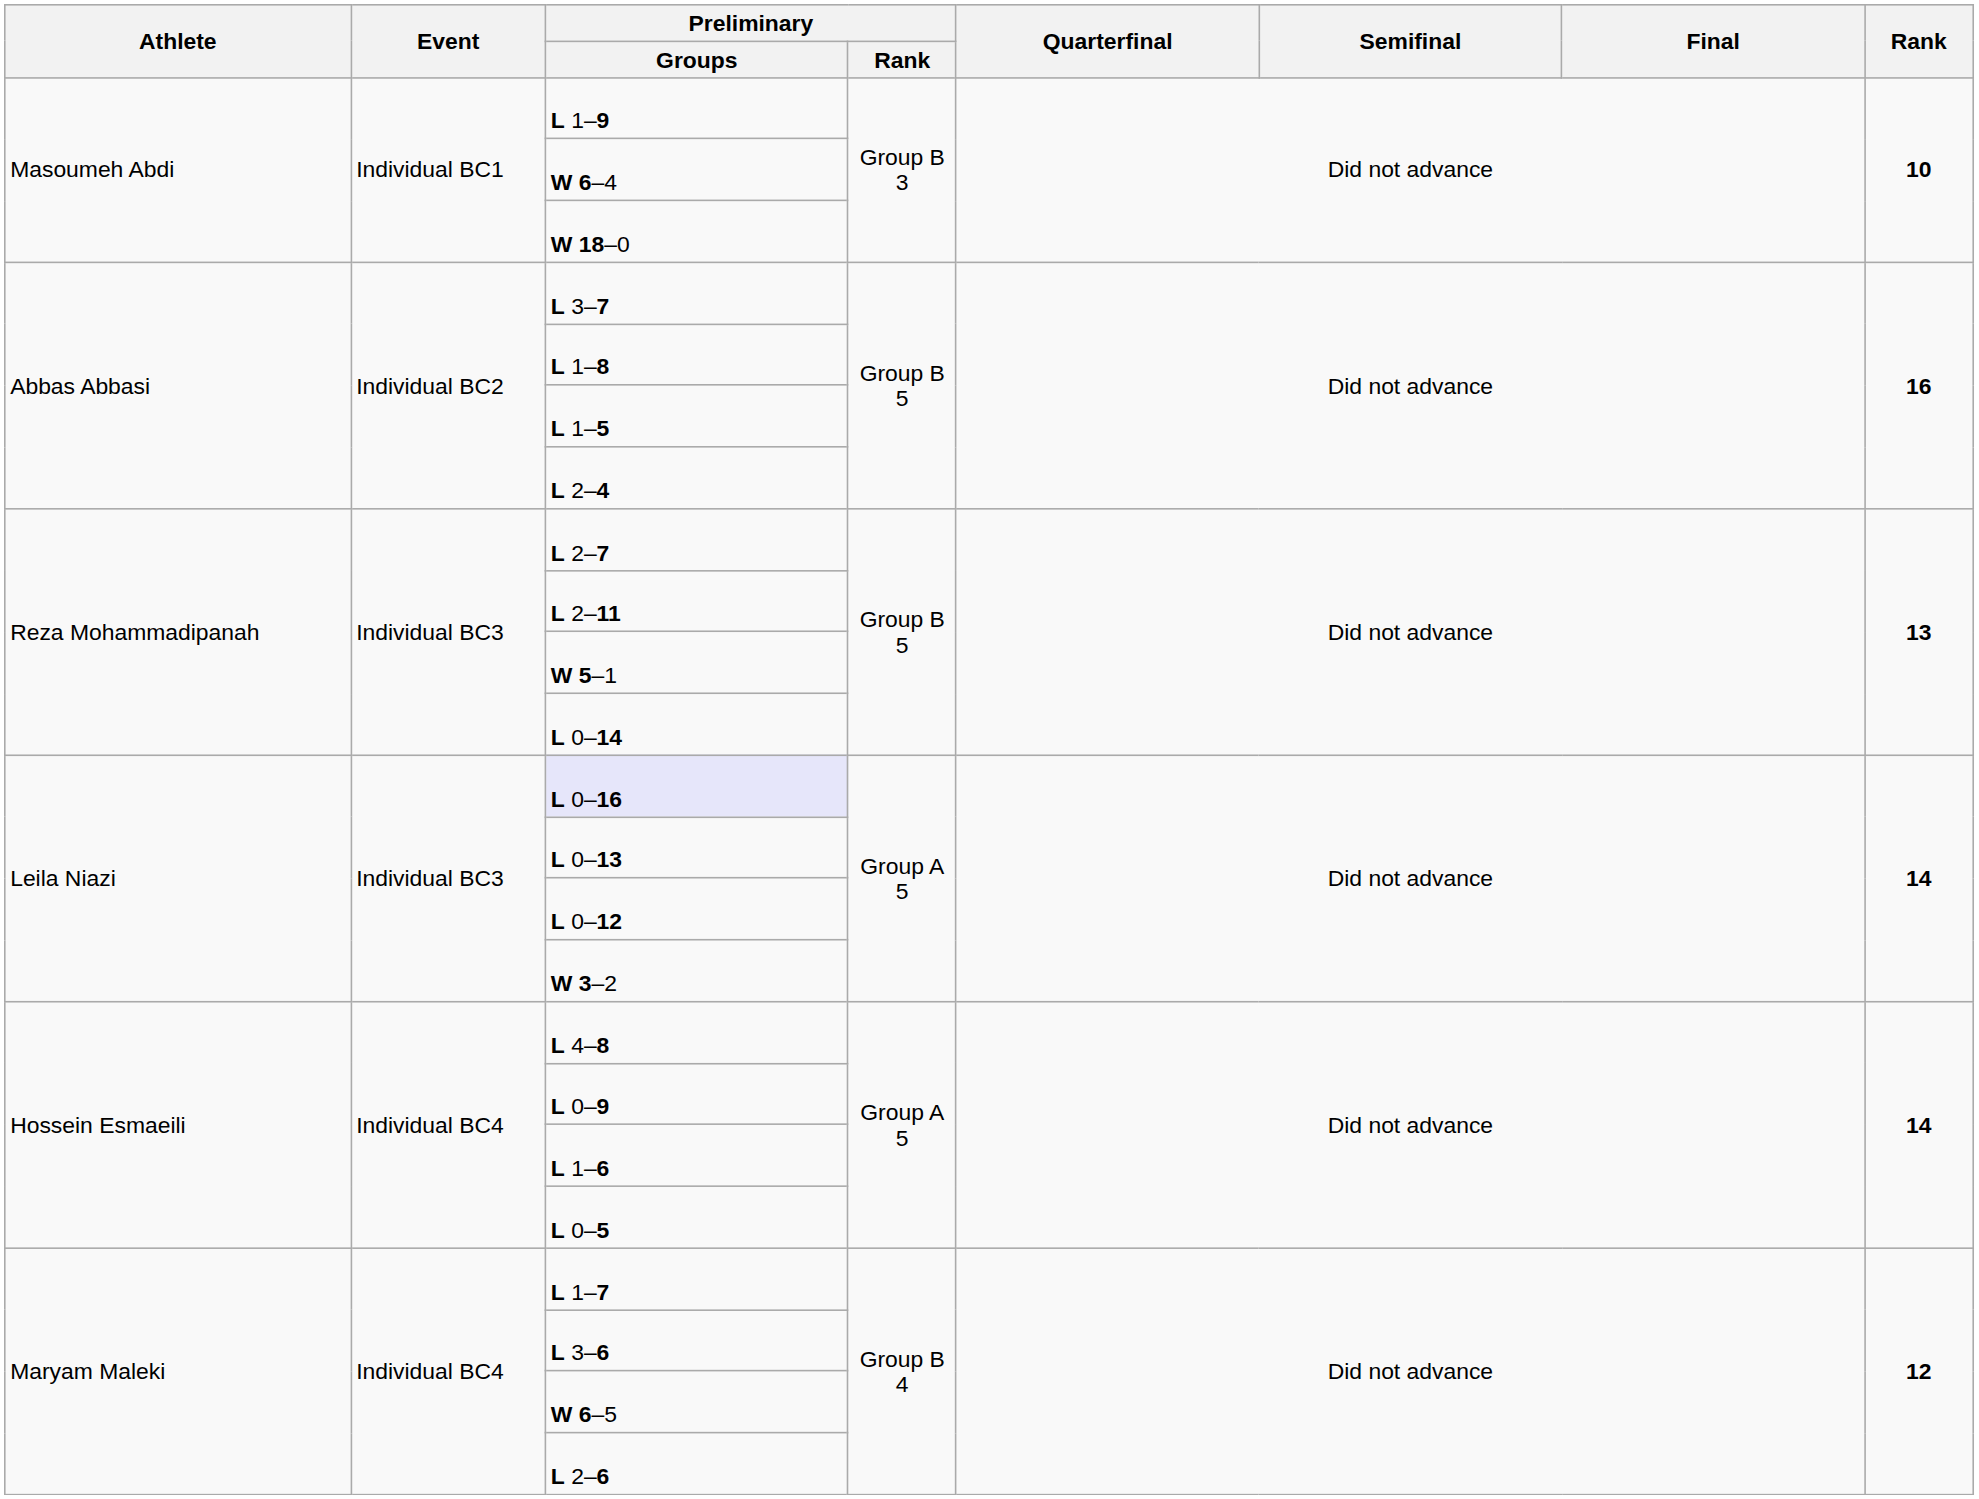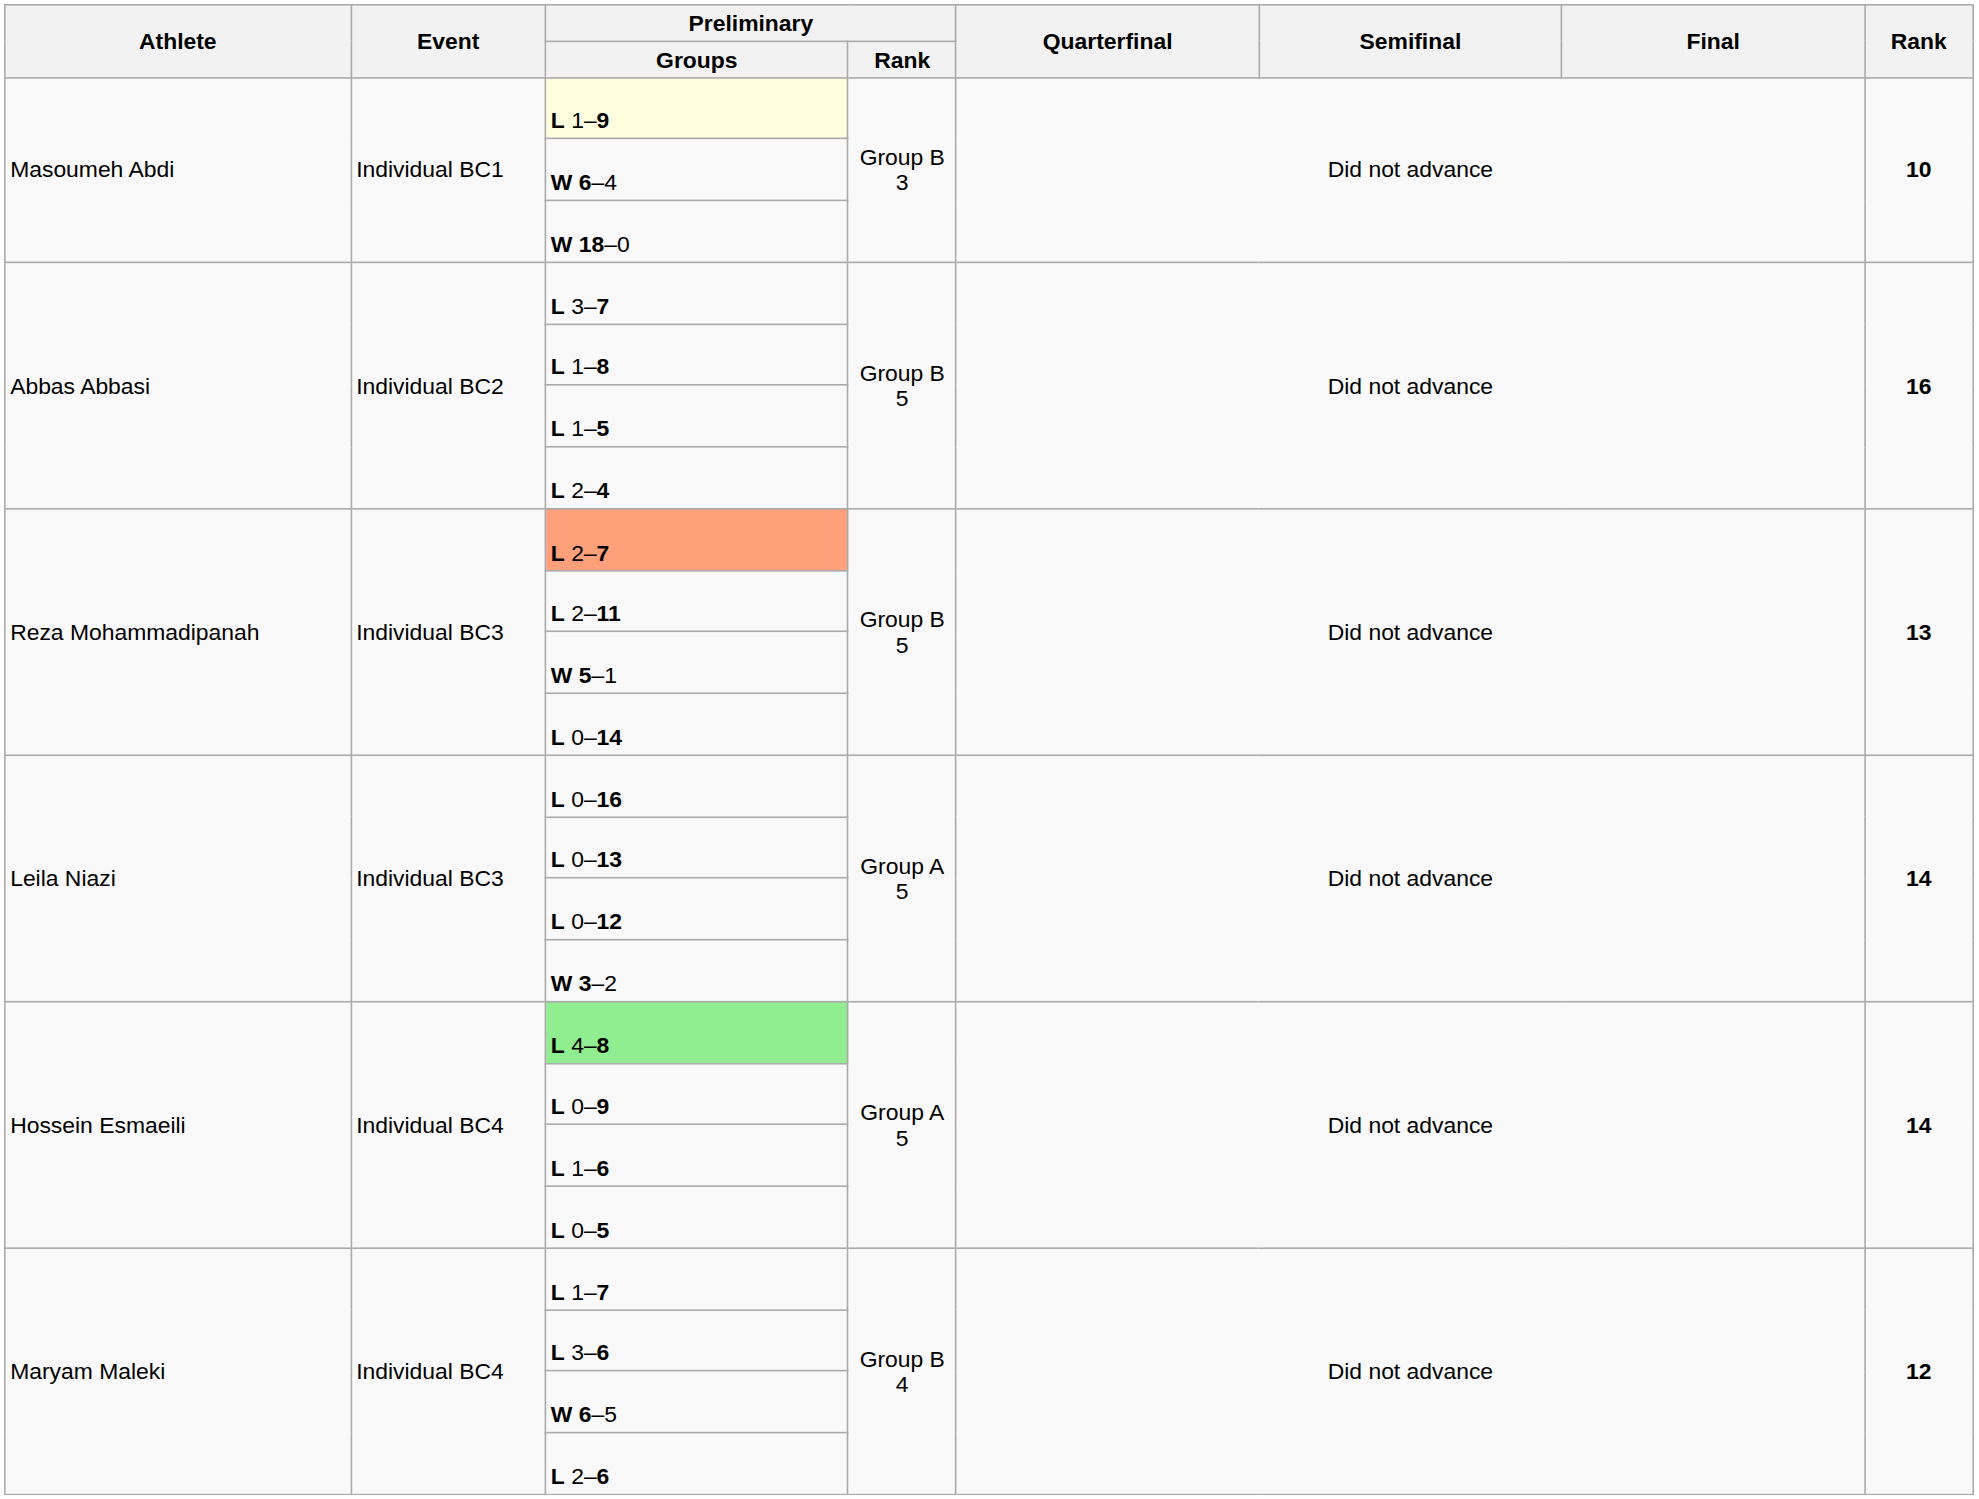(580, 121) no background -> (580, 121) lightyellow background
(580, 552) no background -> (580, 552) lightsalmon background
(586, 799) lavender background -> (586, 799) no background
(580, 1045) no background -> (580, 1045) lightgreen background
